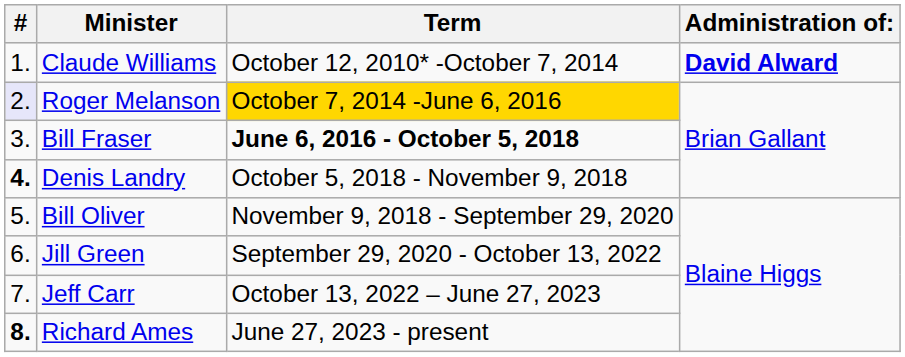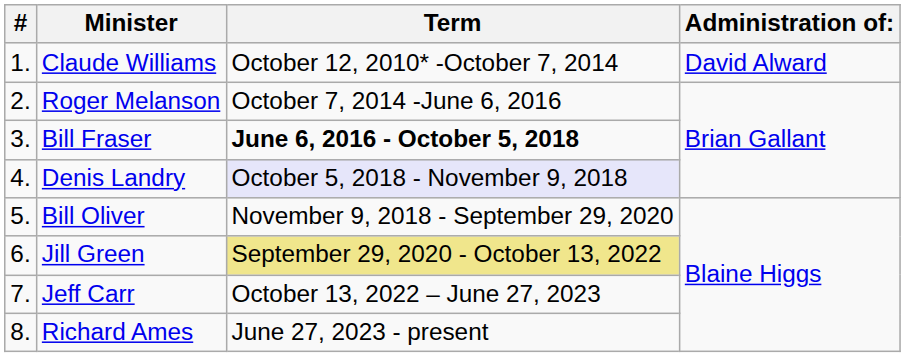(761, 62) bold -> (756, 62) normal
(21, 100) lavender background -> (21, 100) no background
(396, 100) gold background -> (396, 100) no background
(21, 178) bold -> (21, 178) normal
(430, 178) no background -> (430, 178) lavender background
(446, 255) no background -> (446, 255) khaki background
(21, 332) bold -> (21, 332) normal
